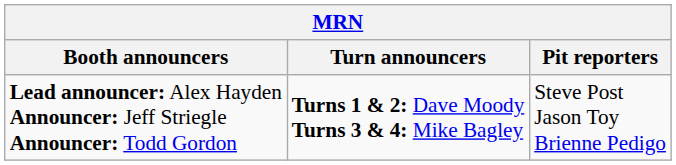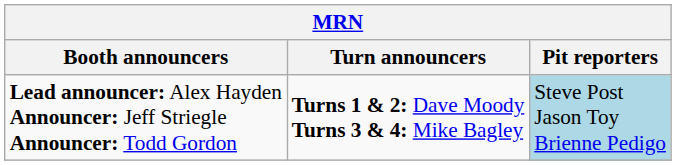(600, 117) no background -> (600, 117) lightblue background
